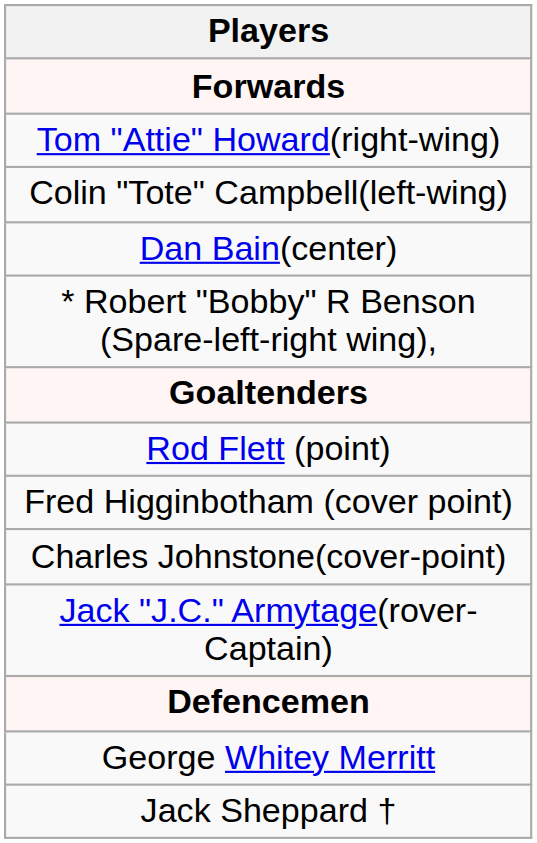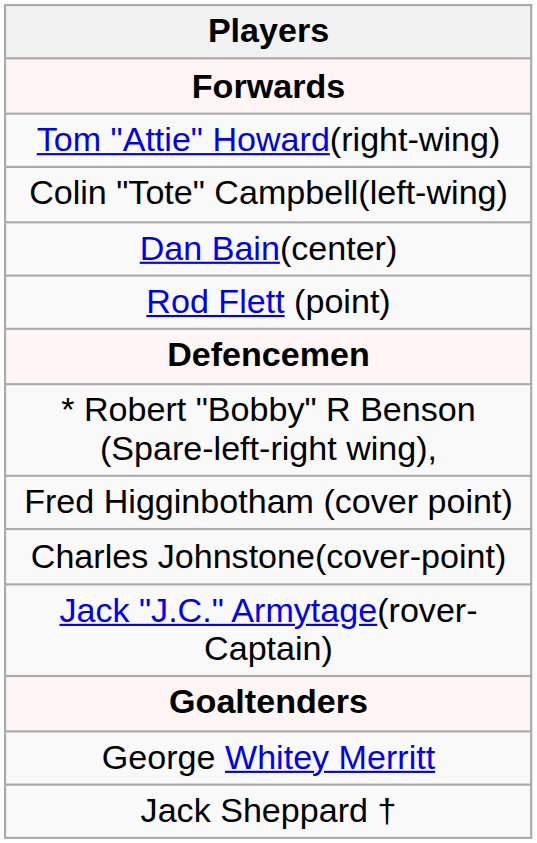(269, 320) * Robert "Bobby" R Benson (Spare-left-right wing), -> (269, 301) Rod Flett (point)
(269, 394) Goaltenders -> (269, 355) Defencemen
(269, 448) Rod Flett (point) -> (269, 429) * Robert "Bobby" R Benson (Spare-left-right wing),
(269, 702) Defencemen -> (269, 702) Goaltenders
